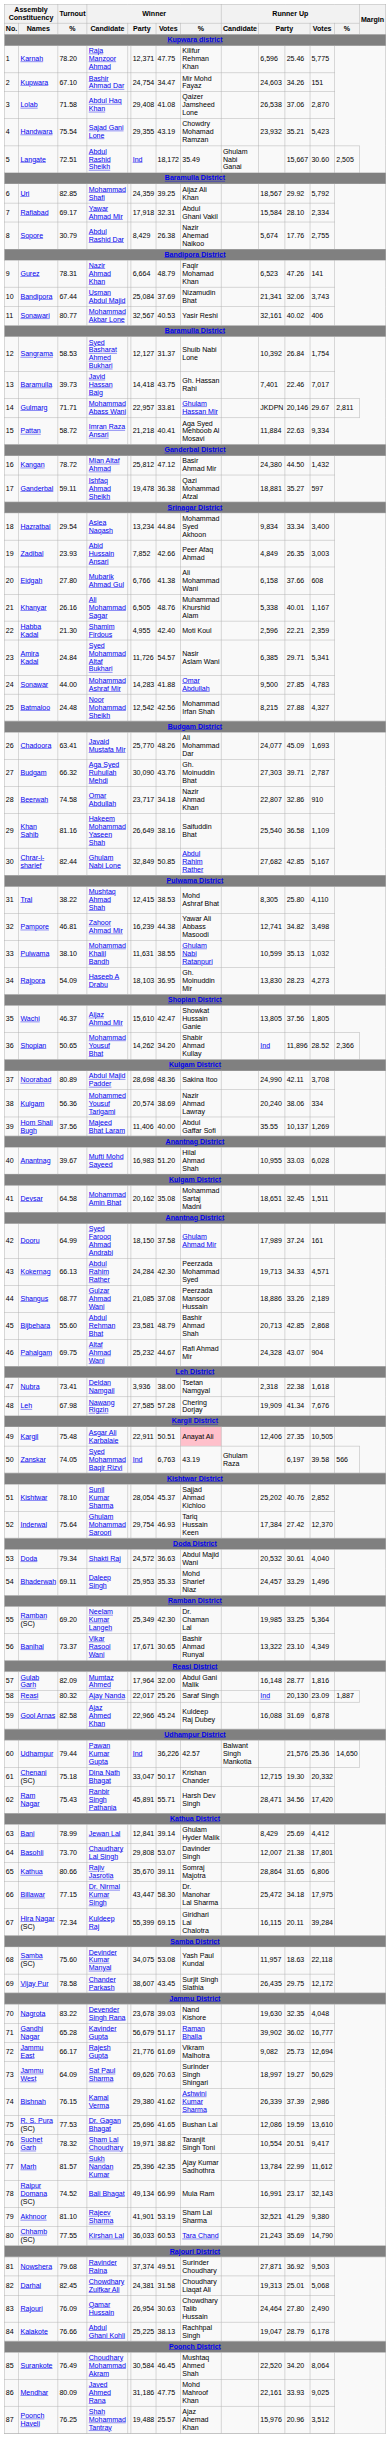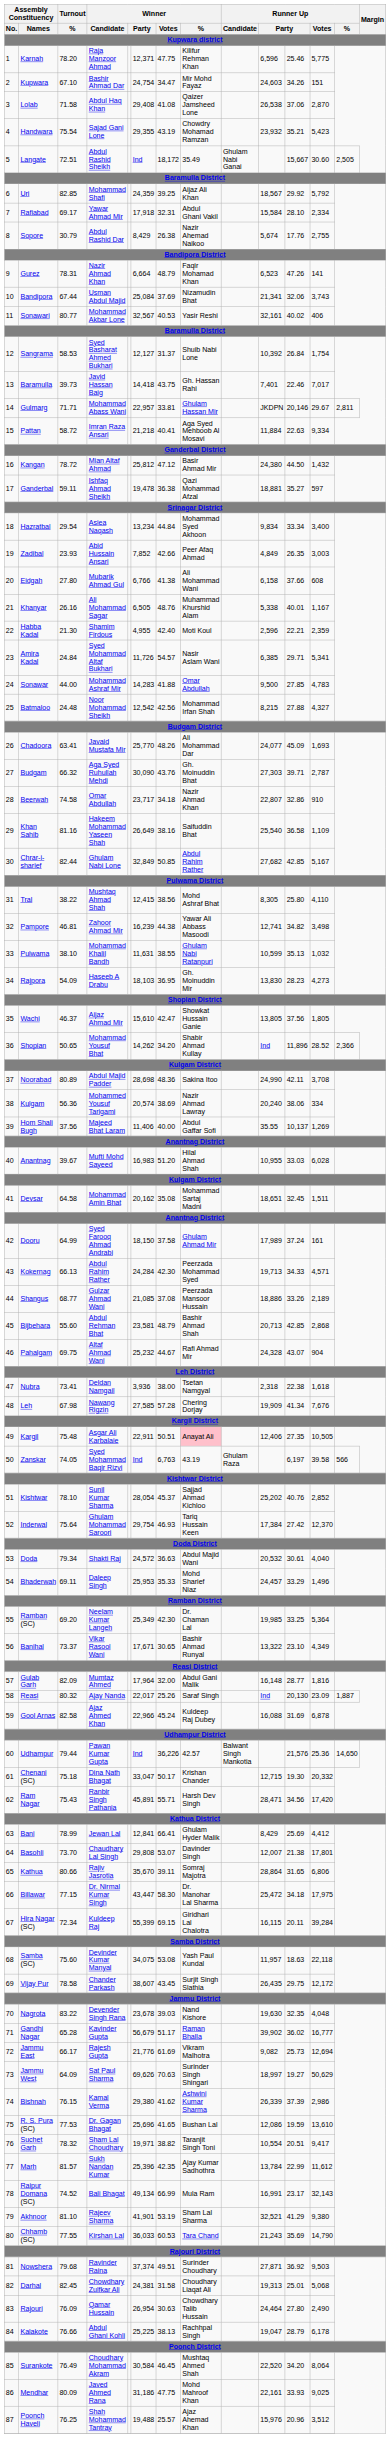(166, 900) 38.53 -> (166, 900) 38.56
(166, 1834) 39.14 -> (166, 1834) 66.41
